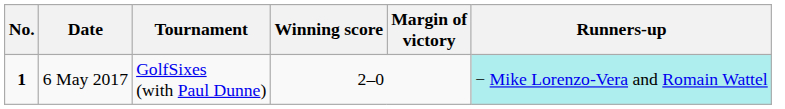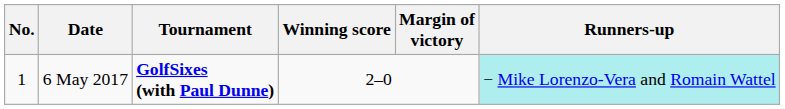(22, 79) bold -> (22, 79) normal
(201, 79) normal -> (205, 79) bold
